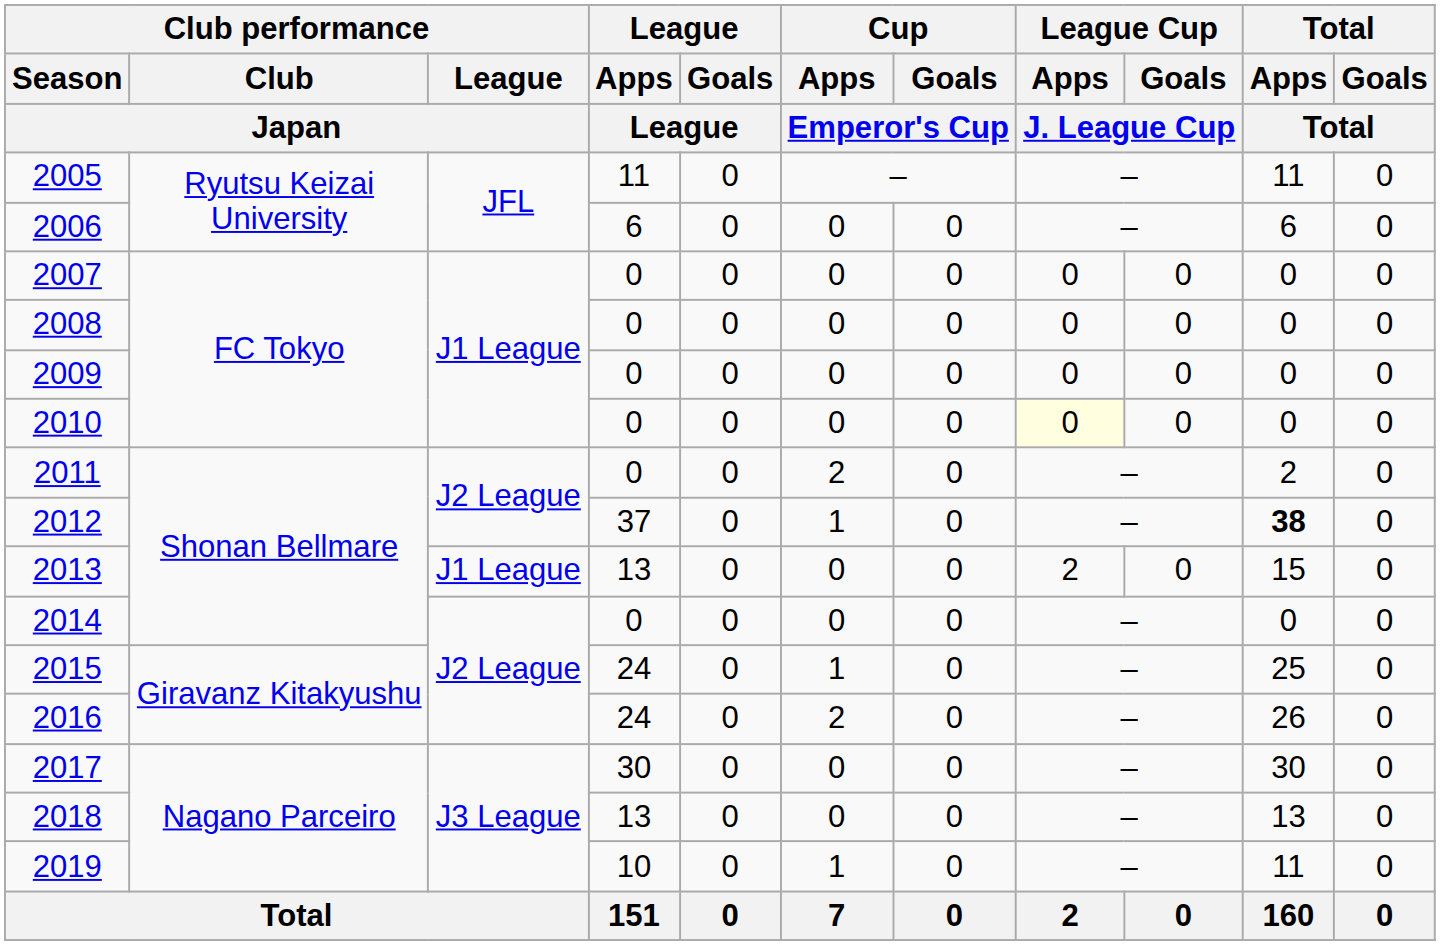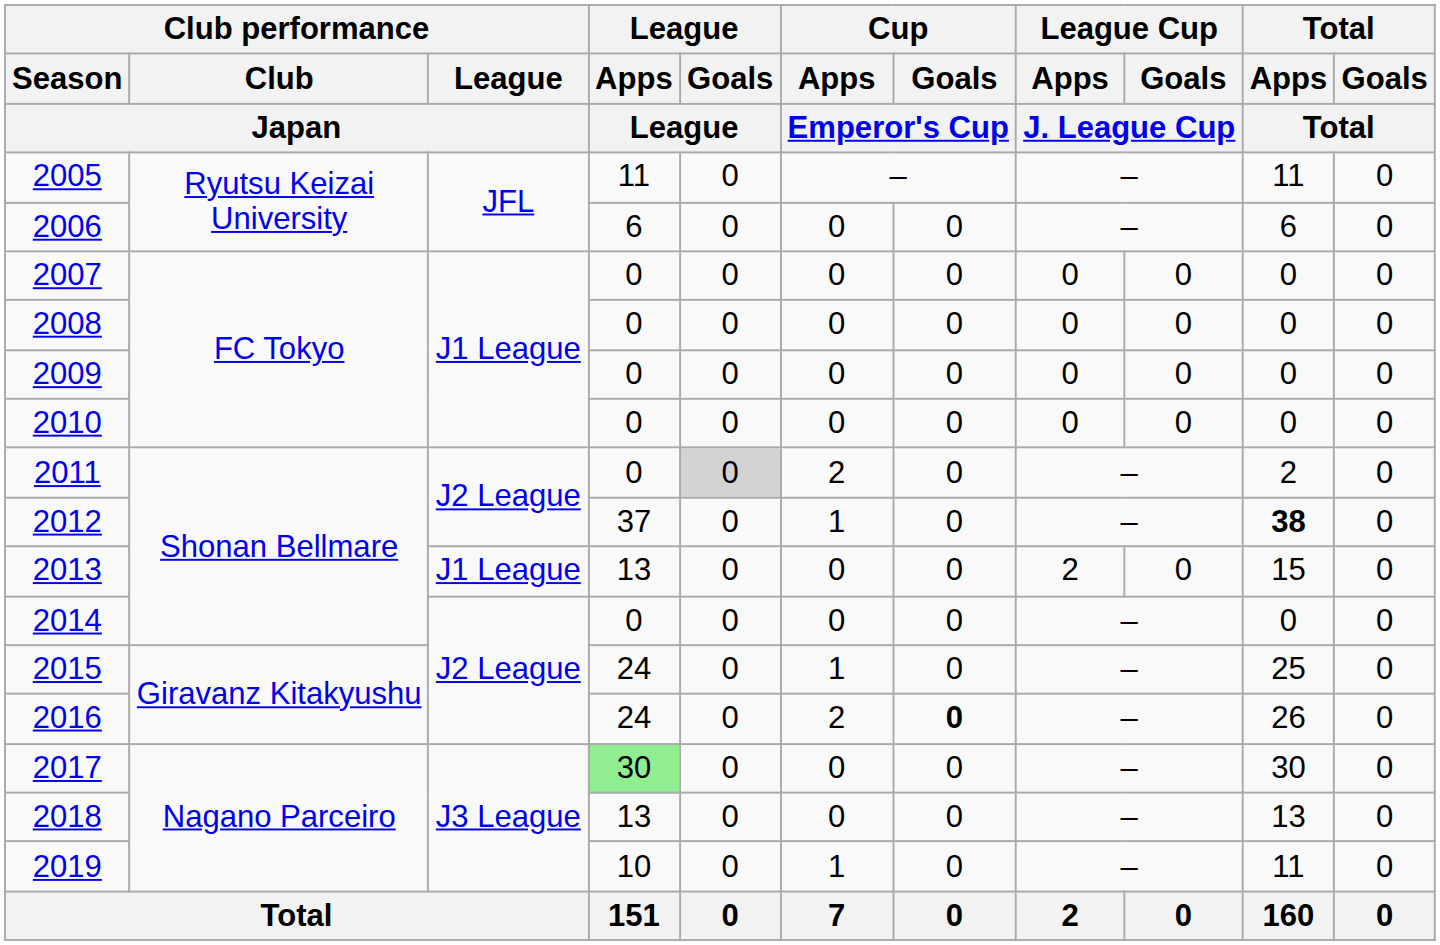(1070, 422) lightyellow background -> (1070, 422) no background
(730, 472) no background -> (730, 472) lightgrey background
(954, 718) normal -> (954, 718) bold
(634, 767) no background -> (634, 767) lightgreen background
